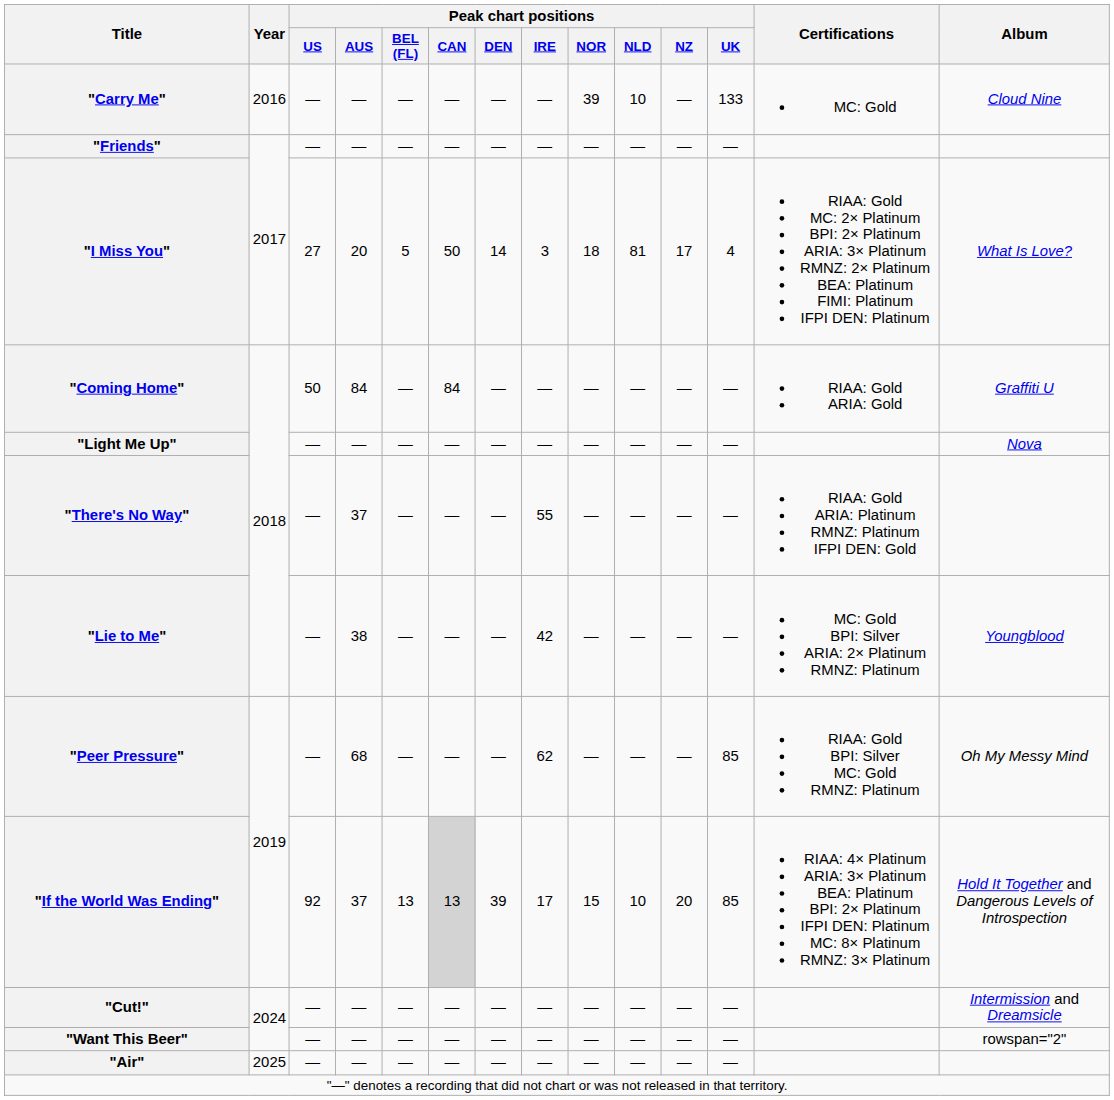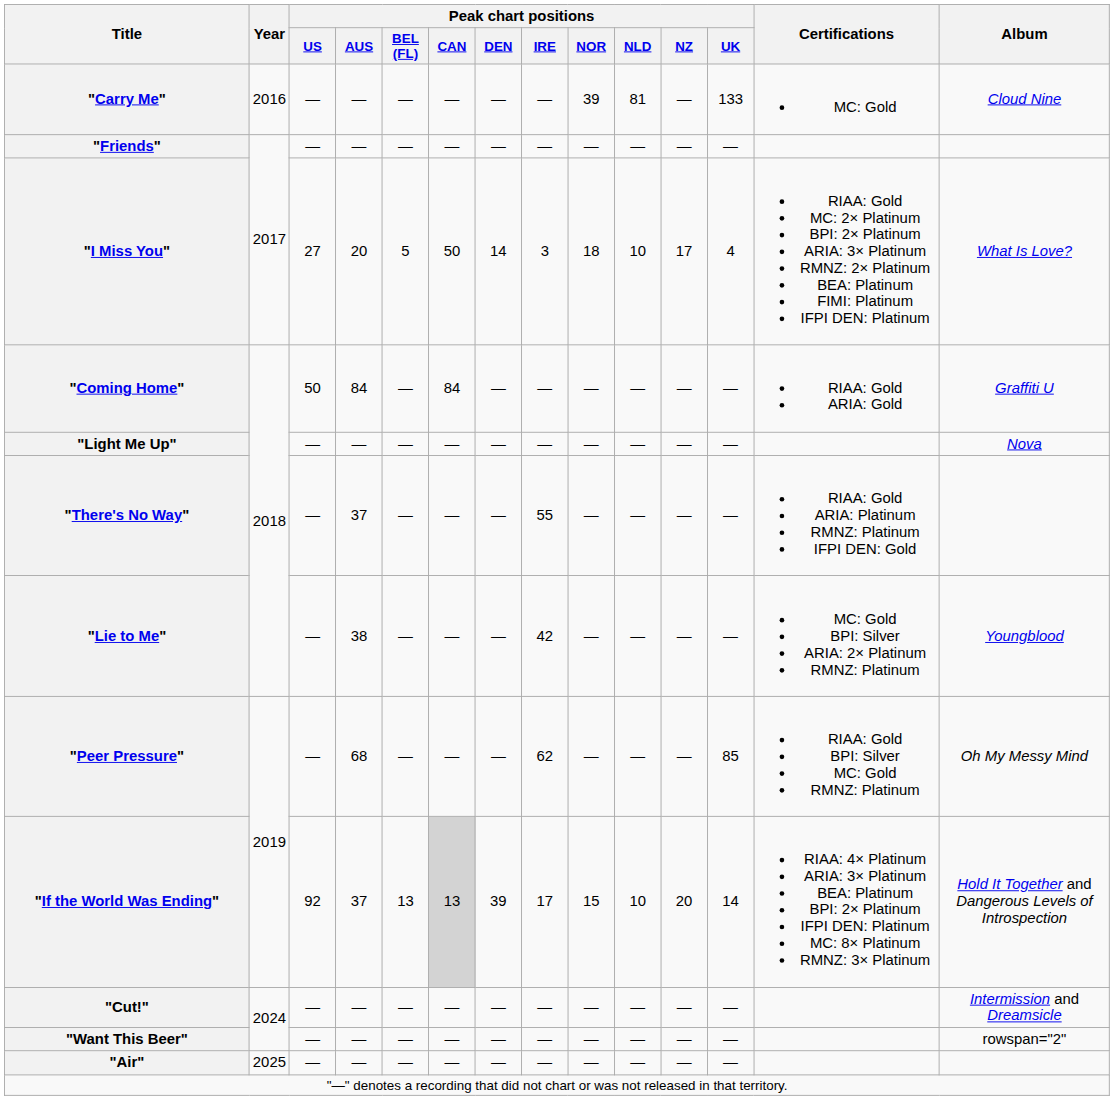(638, 99) 10 -> (638, 99) 81
(638, 251) 81 -> (638, 251) 10
(731, 901) 85 -> (731, 901) 14
